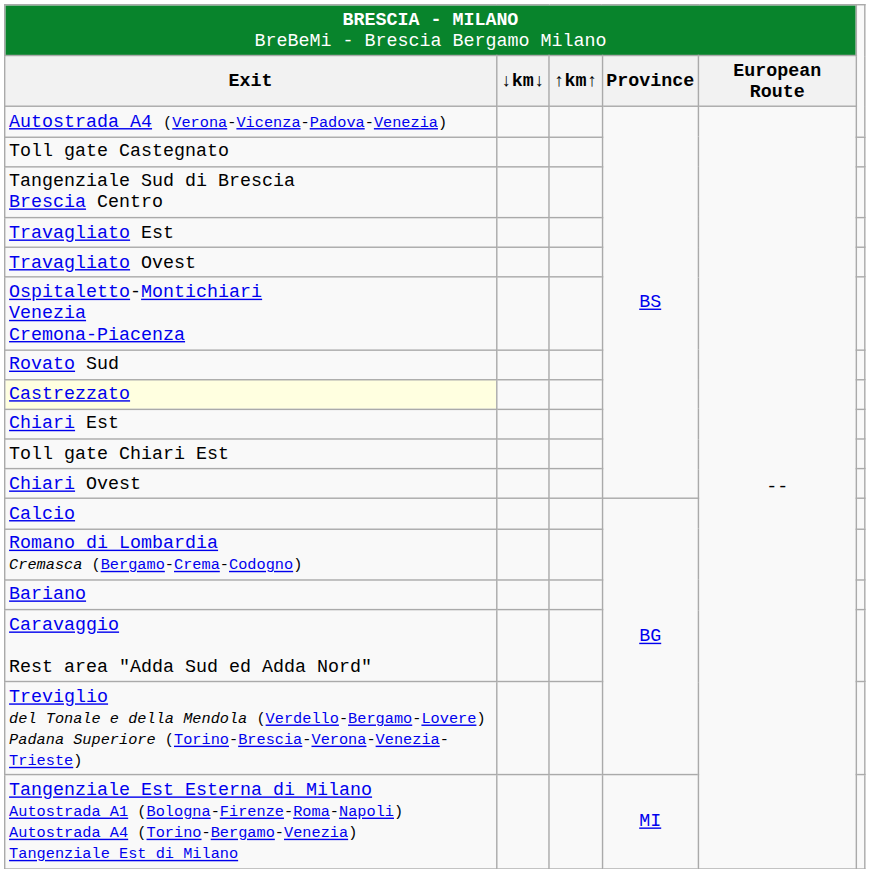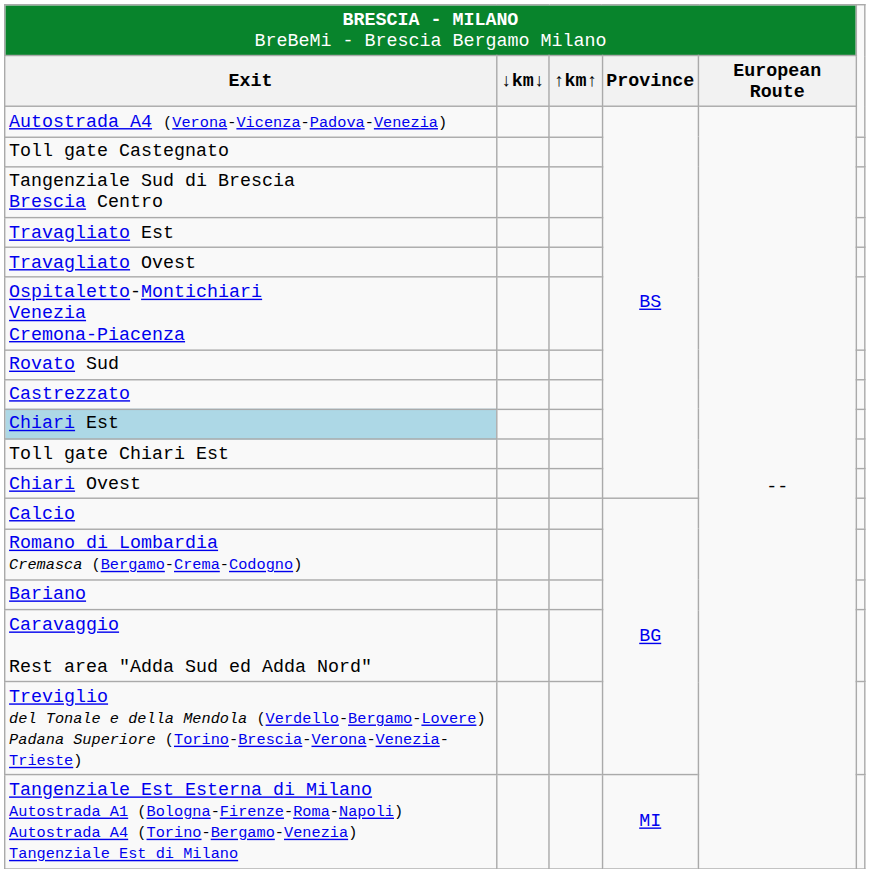(70, 394) lightyellow background -> (70, 394) no background
(64, 424) no background -> (64, 424) lightblue background
